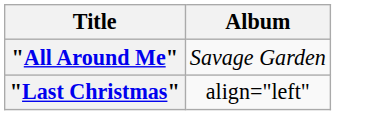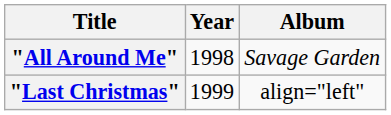+ column: (212, 22)
